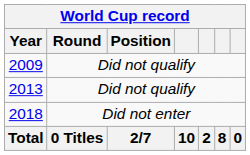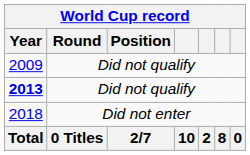(26, 89) normal -> (26, 89) bold
